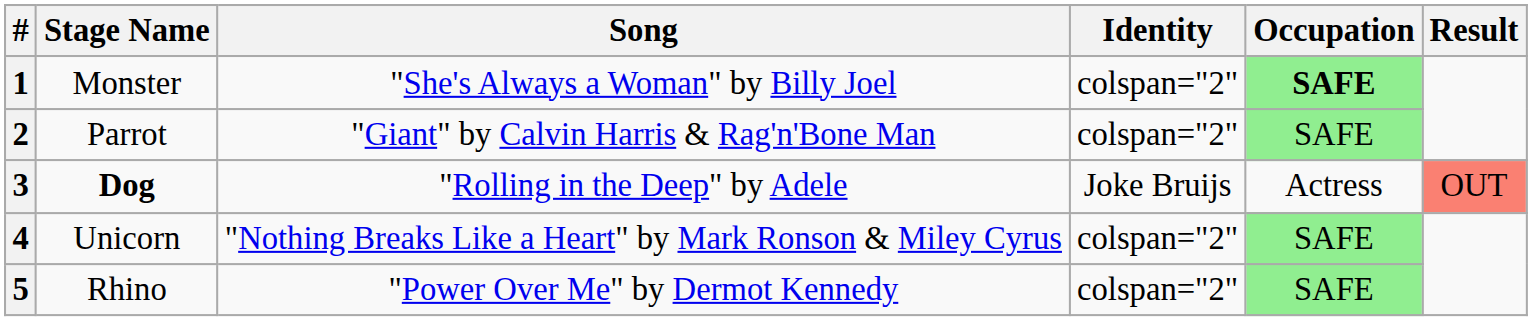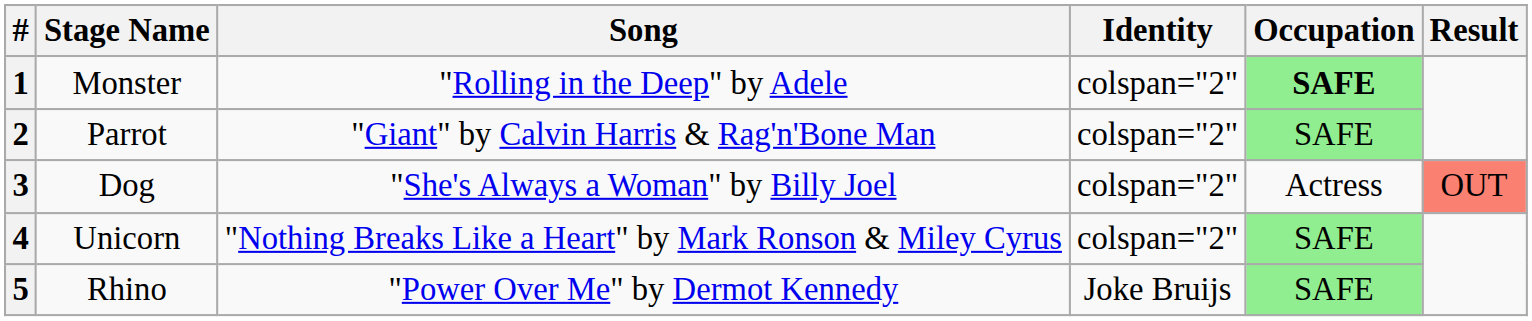(643, 82) "She's Always a Woman" by Billy Joel -> (643, 82) "Rolling in the Deep" by Adele
(127, 185) bold -> (127, 185) normal
(643, 185) "Rolling in the Deep" by Adele -> (643, 185) "She's Always a Woman" by Billy Joel
(1158, 185) Joke Bruijs -> (1158, 185) colspan="2"
(1158, 289) colspan="2" -> (1158, 289) Joke Bruijs
